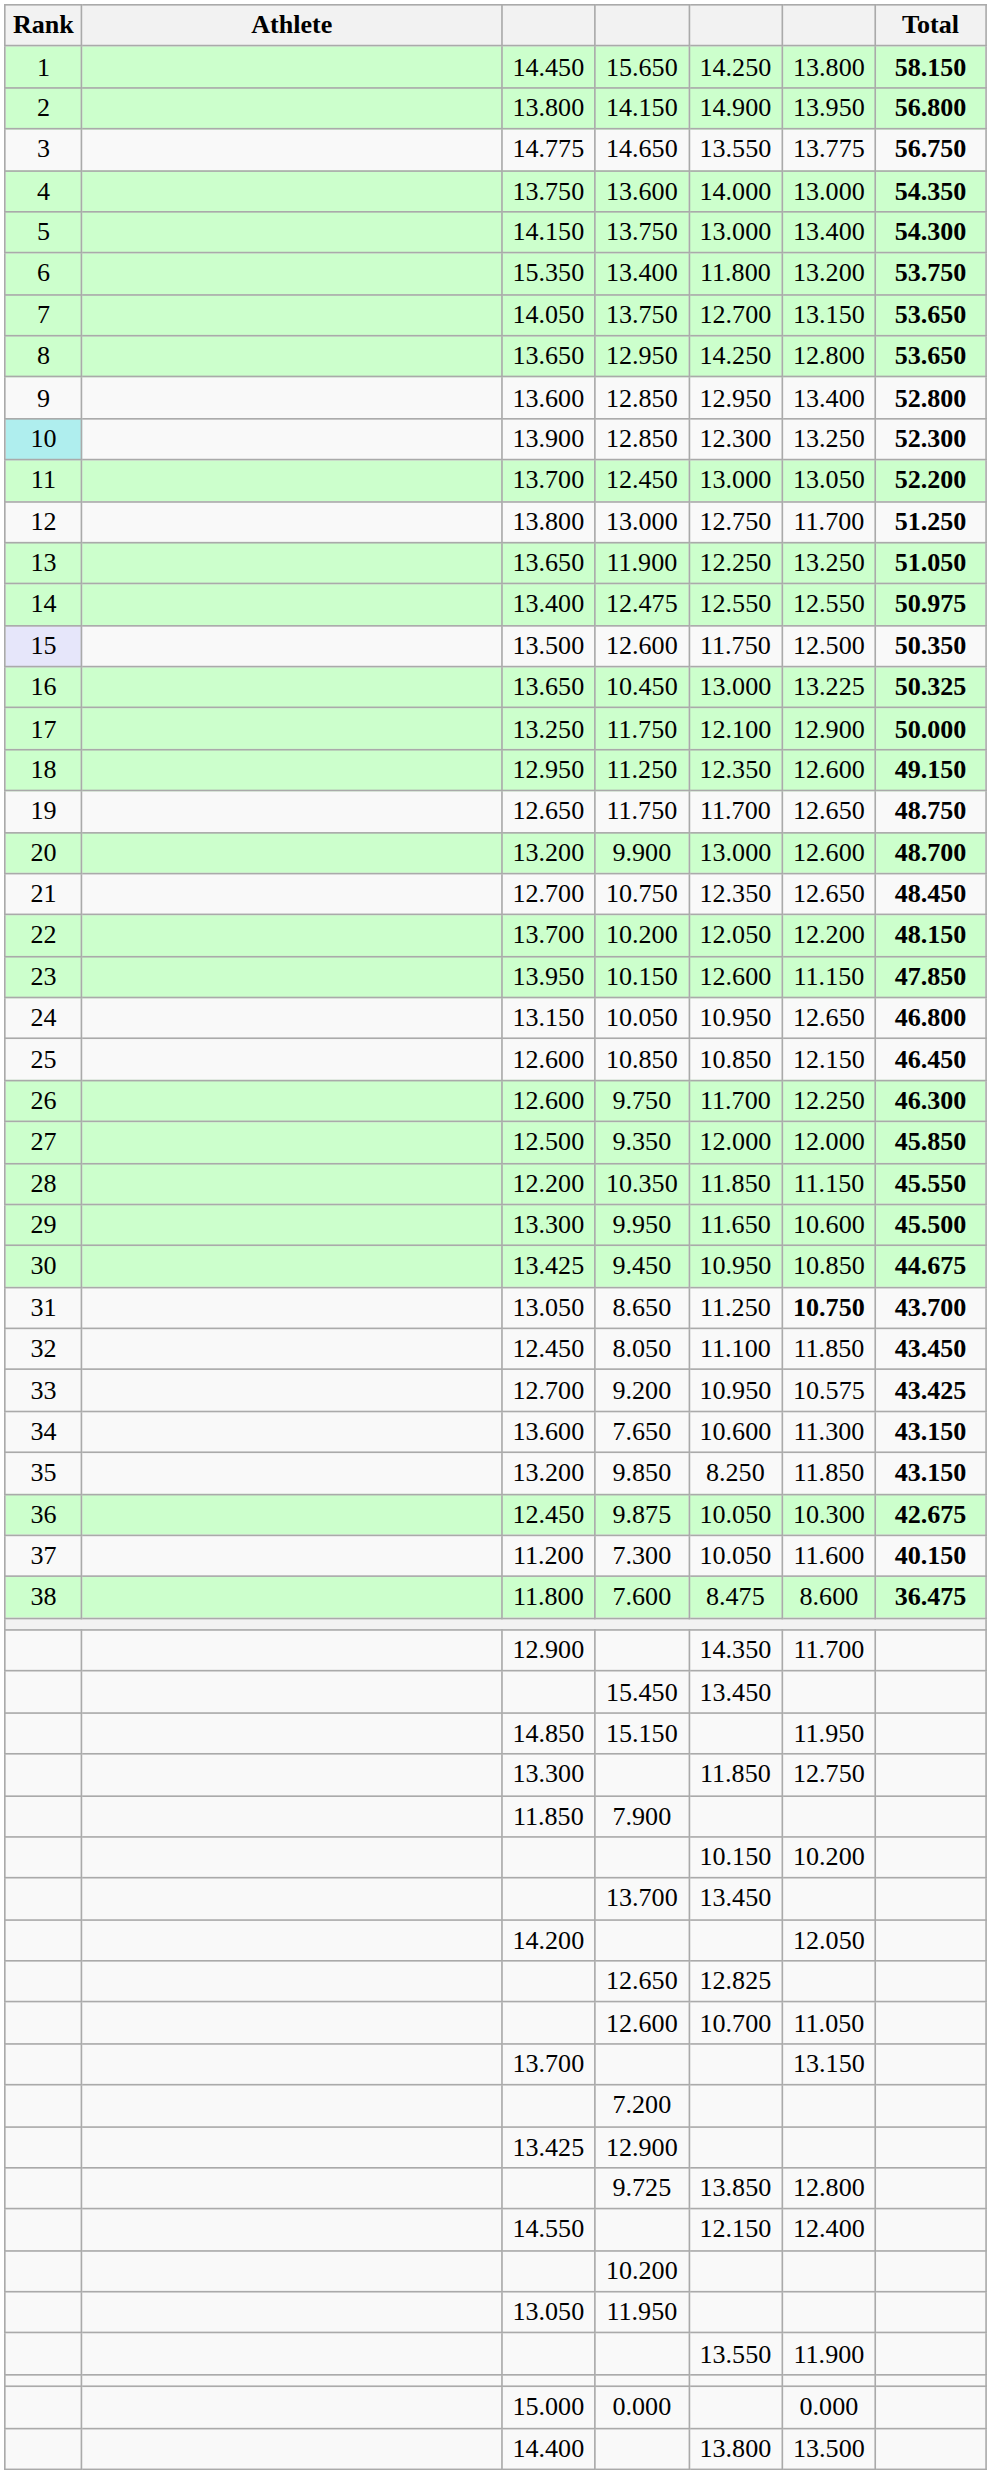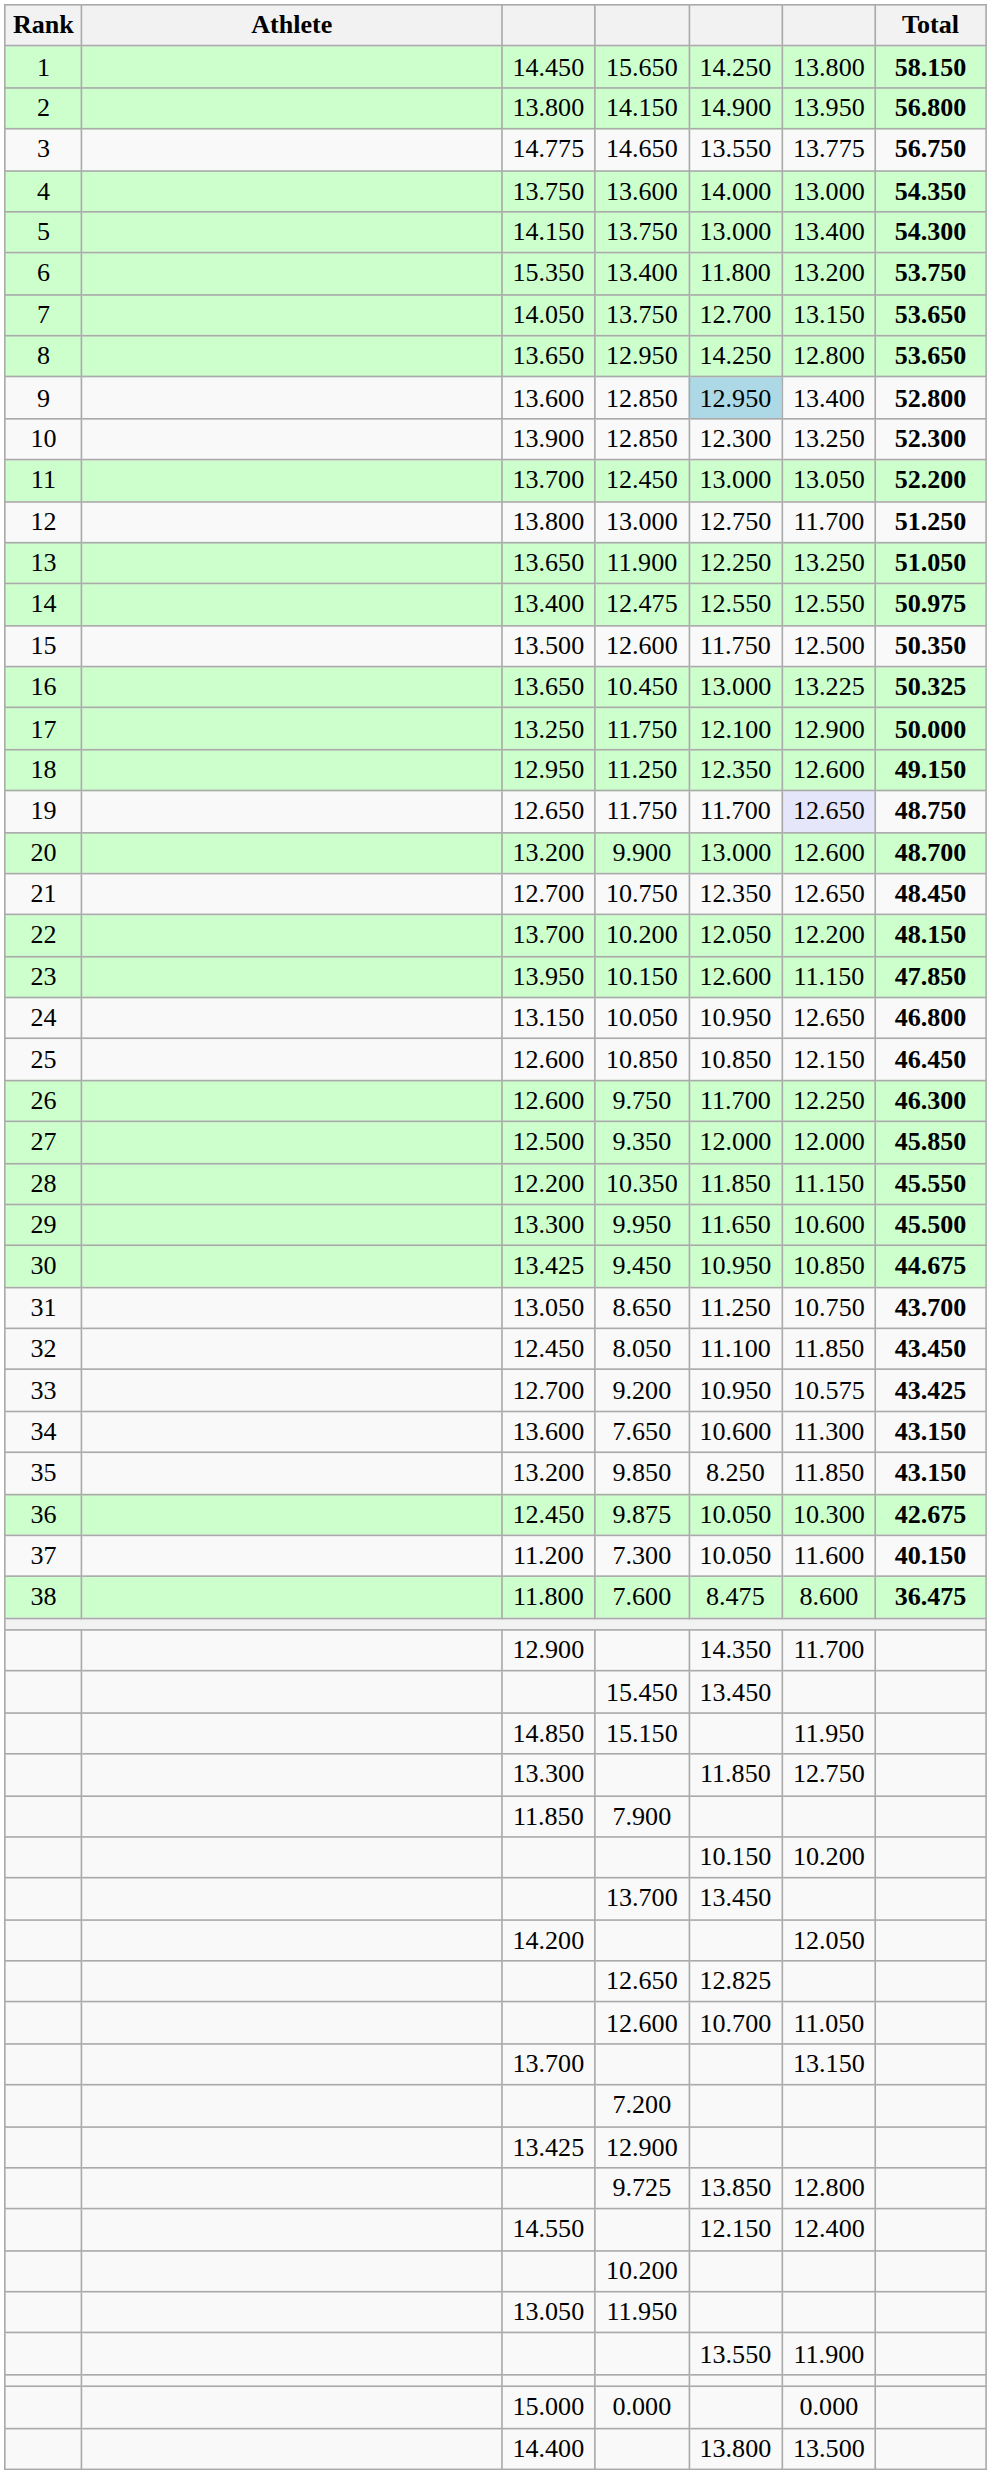(735, 397) no background -> (735, 397) lightblue background
(43, 438) paleturquoise background -> (43, 438) no background
(43, 645) lavender background -> (43, 645) no background
(829, 811) no background -> (829, 811) lavender background
(829, 1307) bold -> (829, 1307) normal
